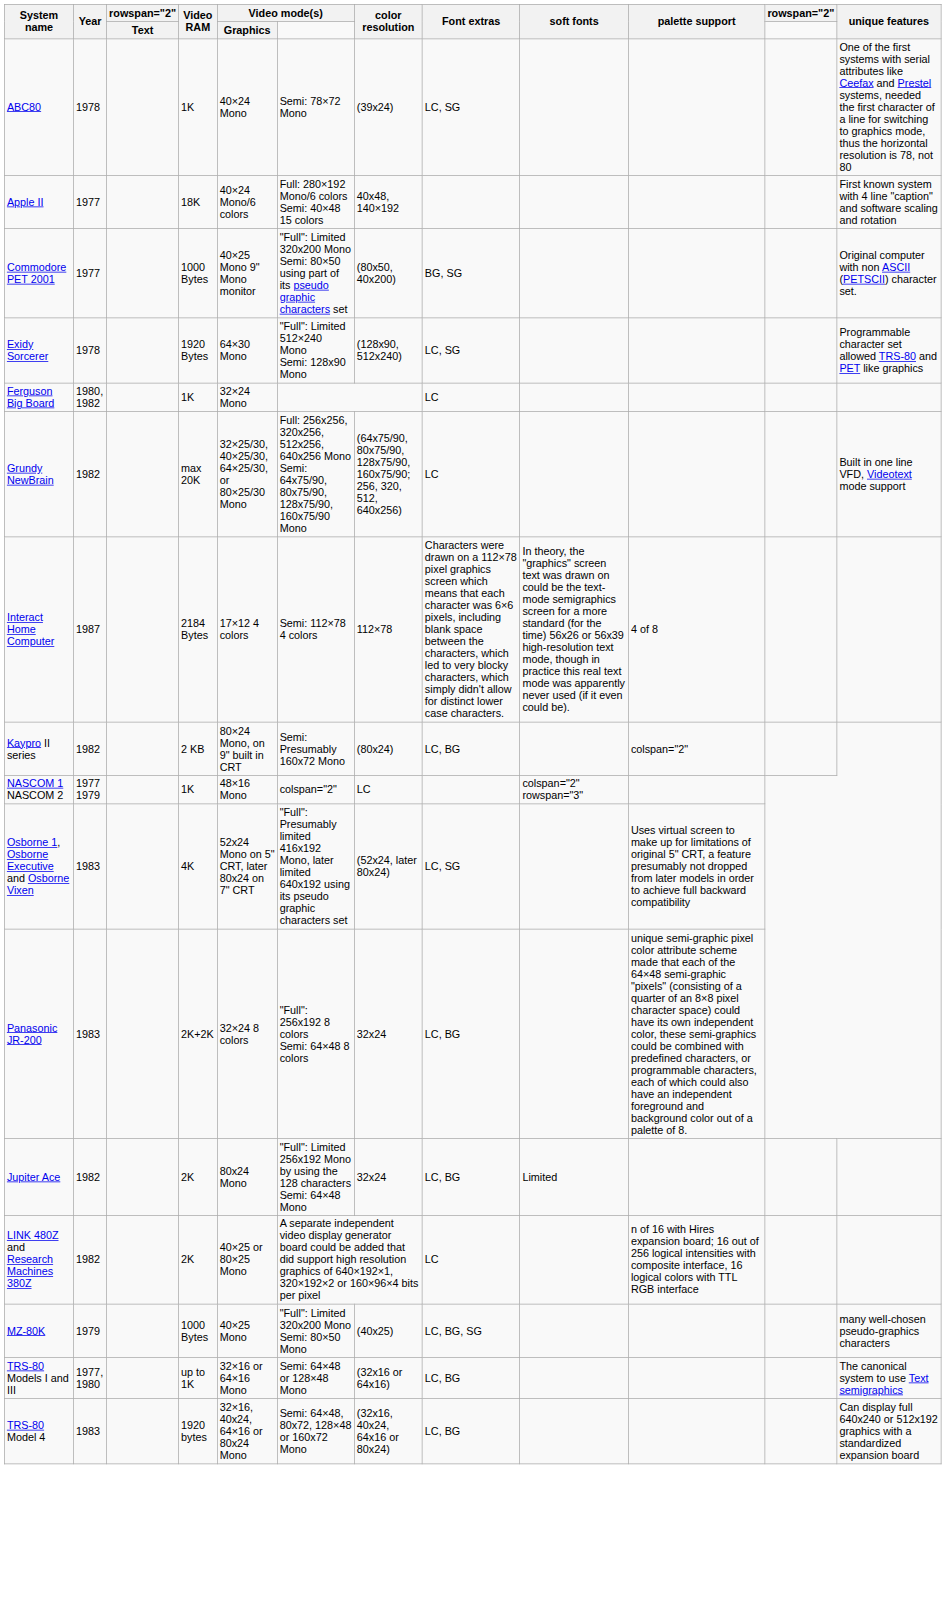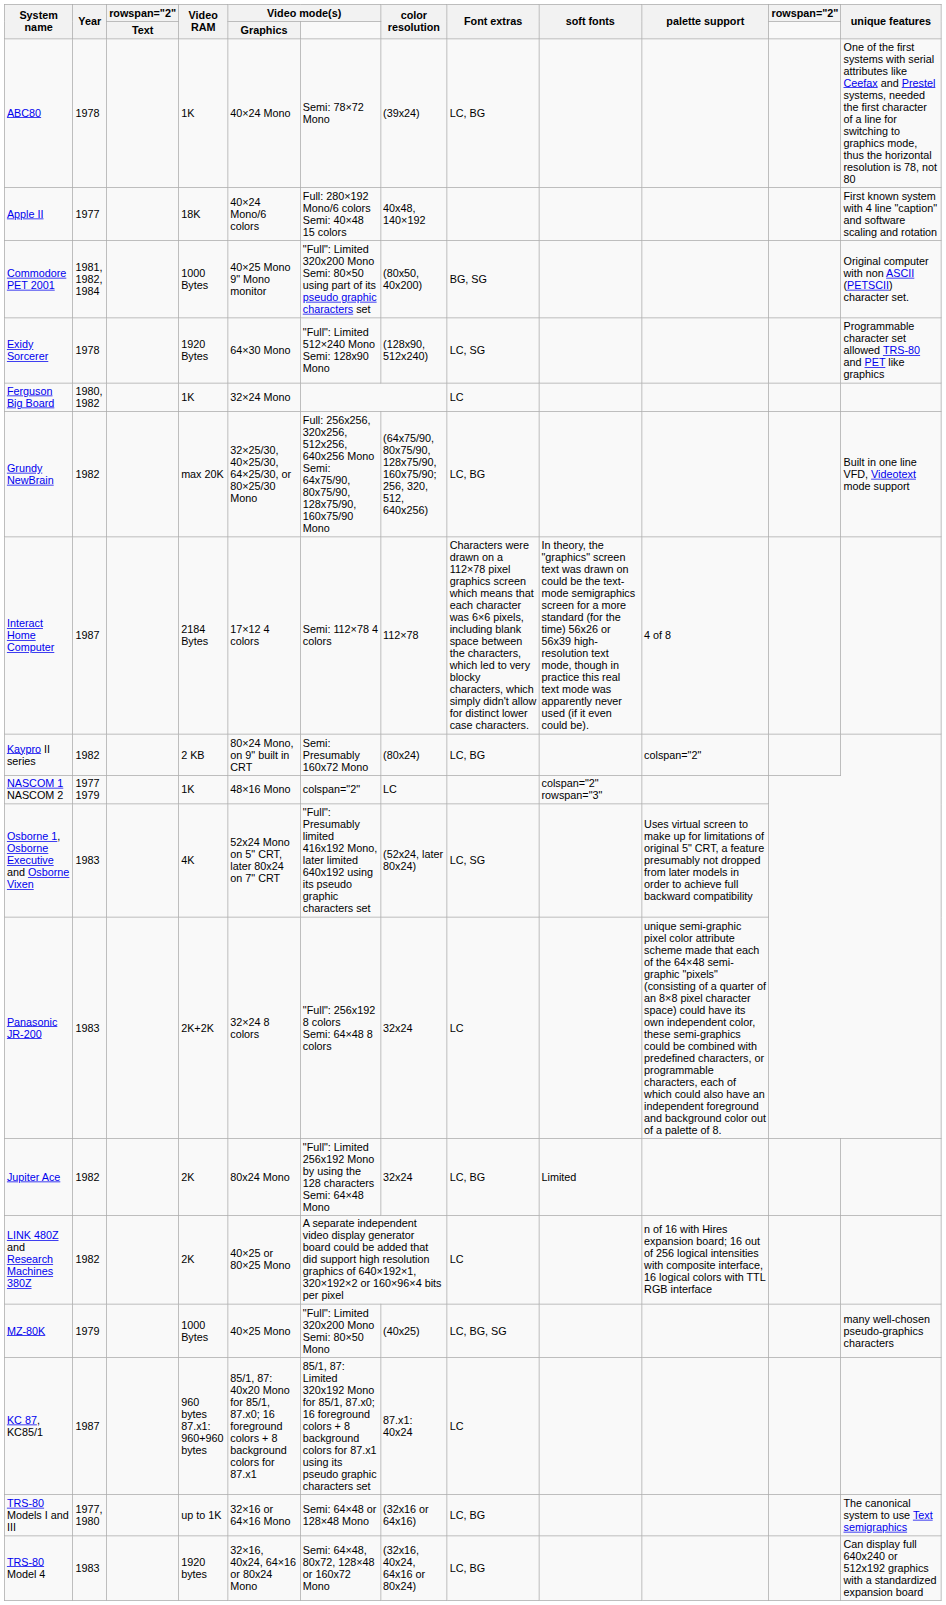(443, 107) LC, SG -> (467, 113) LC, BG
(88, 274) 1977 -> (89, 280) 1981, 1982, 1984
(432, 475) LC -> (467, 475) LC, BG
(443, 1034) LC, BG -> (457, 1028) LC
+ row: (25, 1426)
